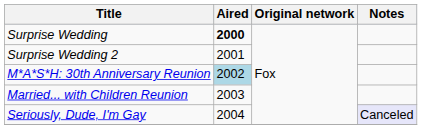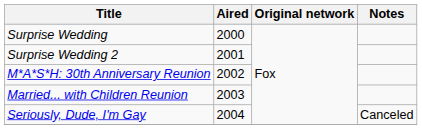(230, 34) bold -> (230, 34) normal
(230, 74) lightblue background -> (230, 74) no background
(387, 114) lavender background -> (387, 114) no background
